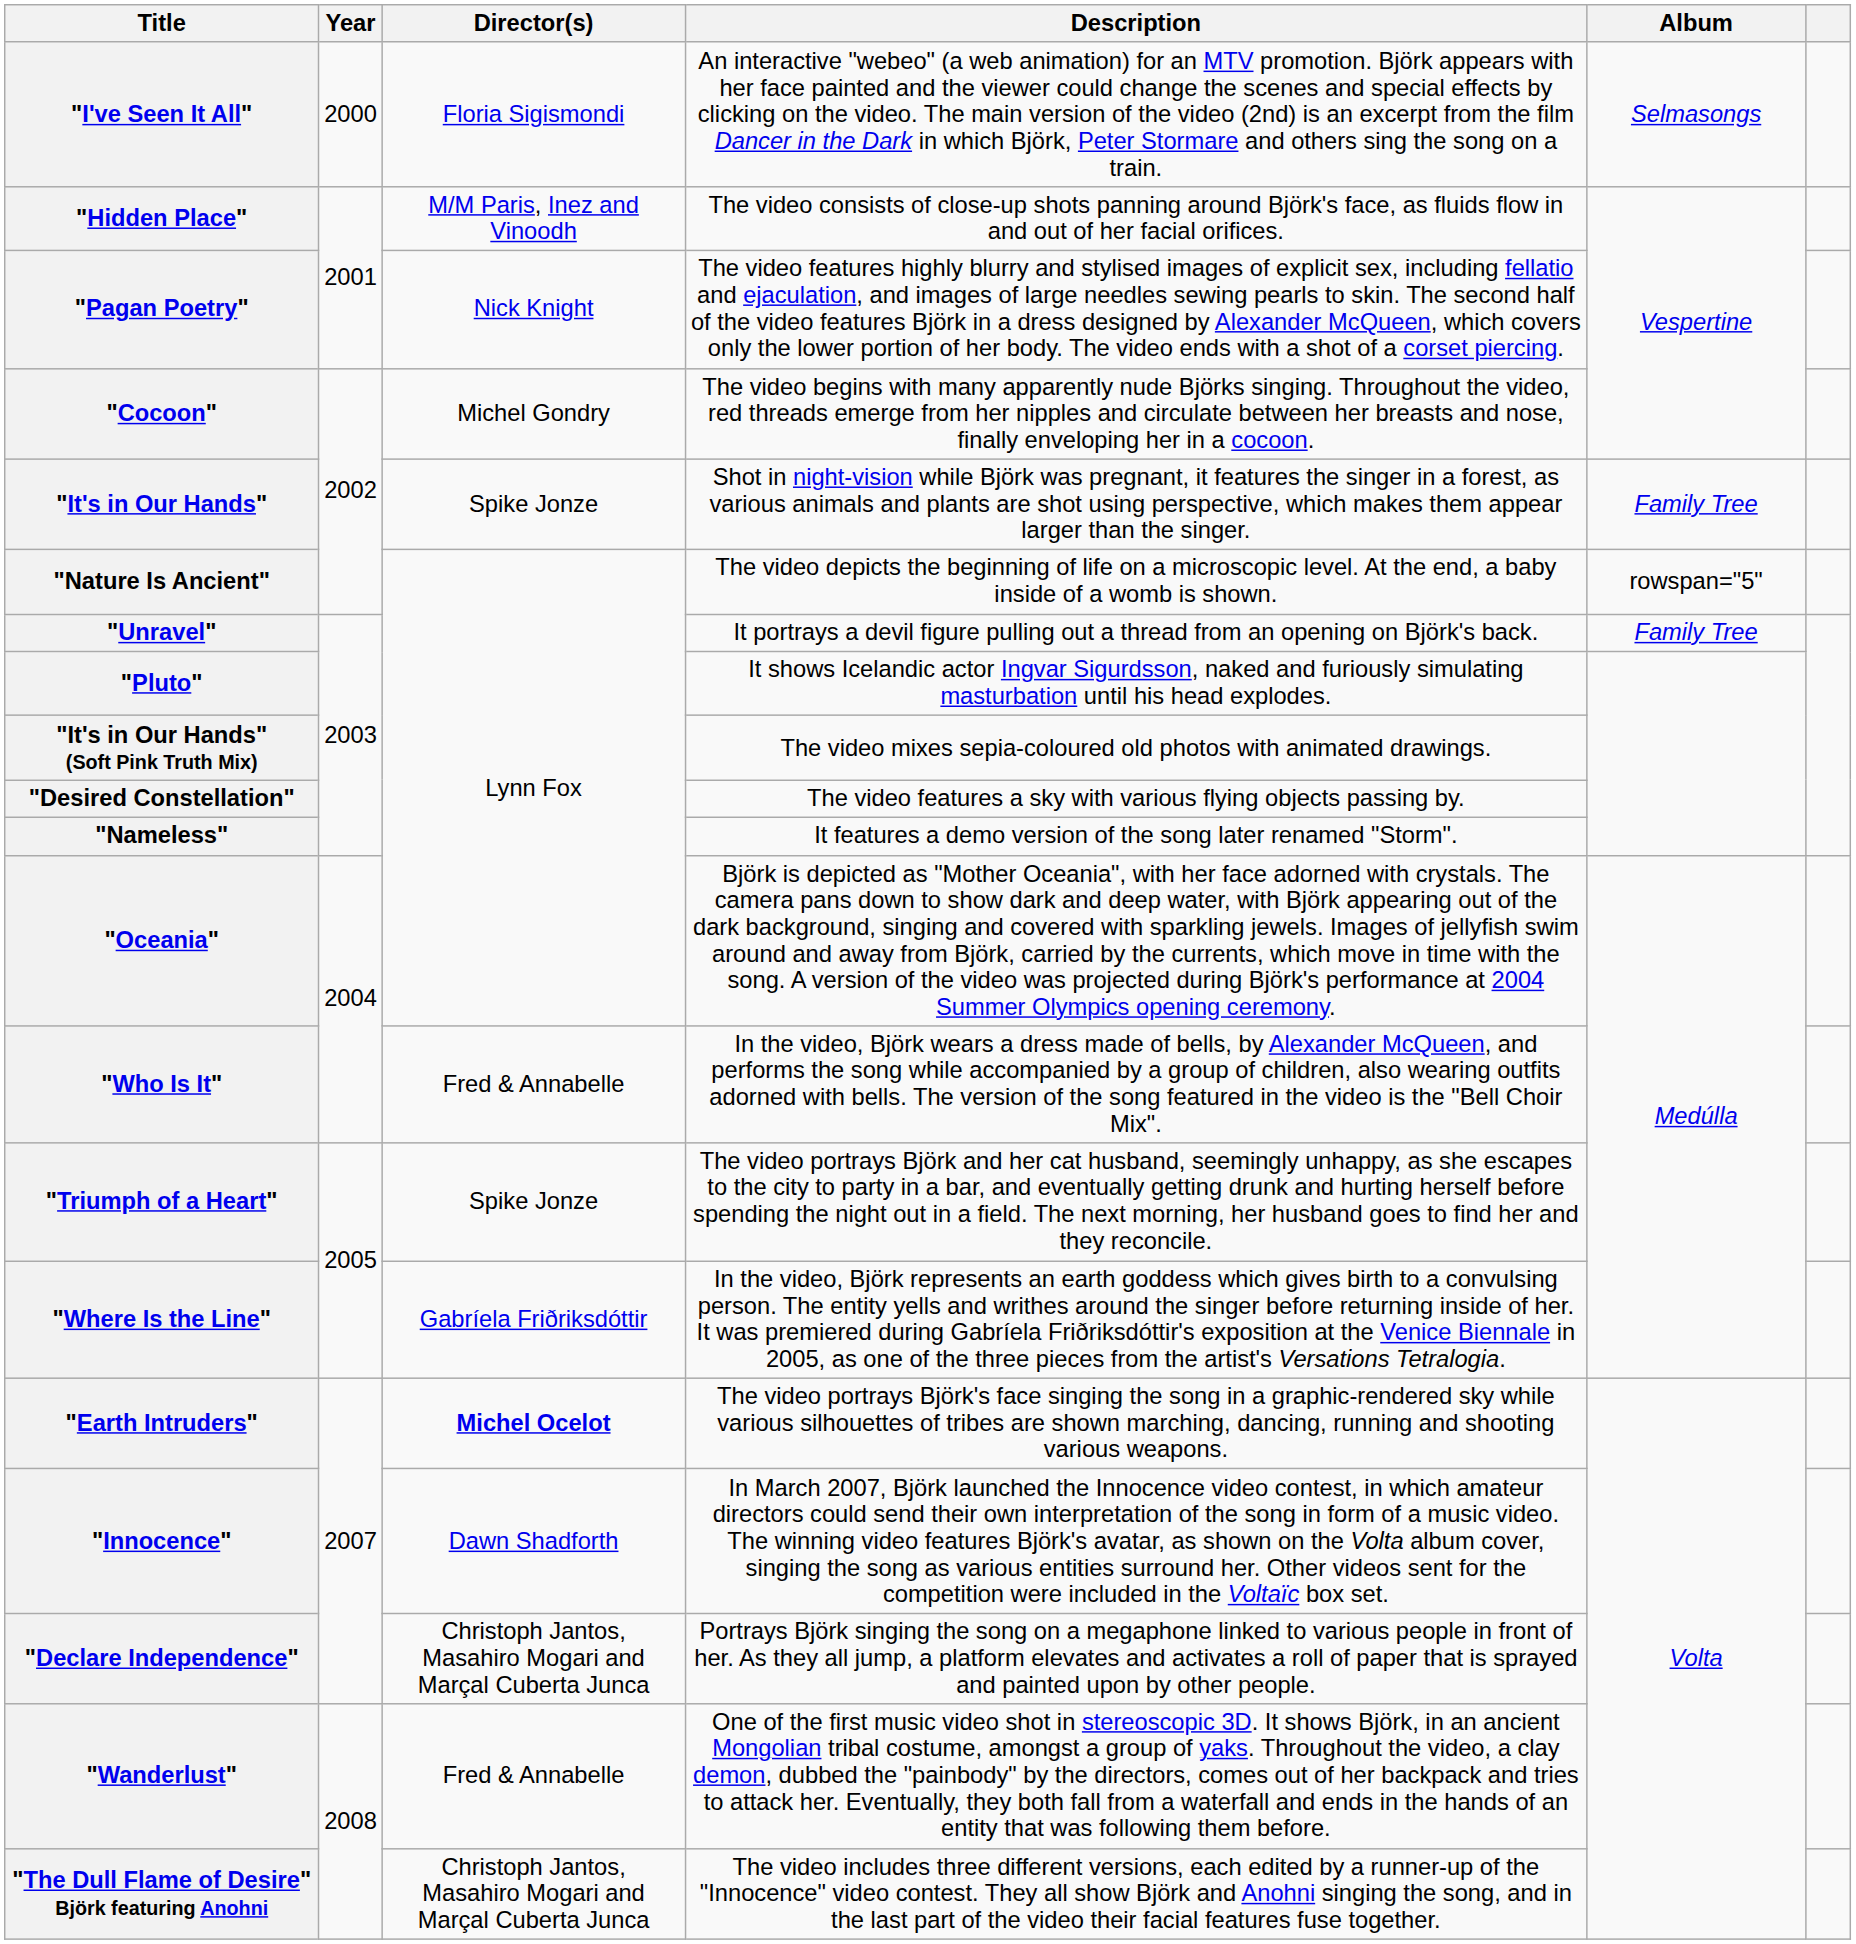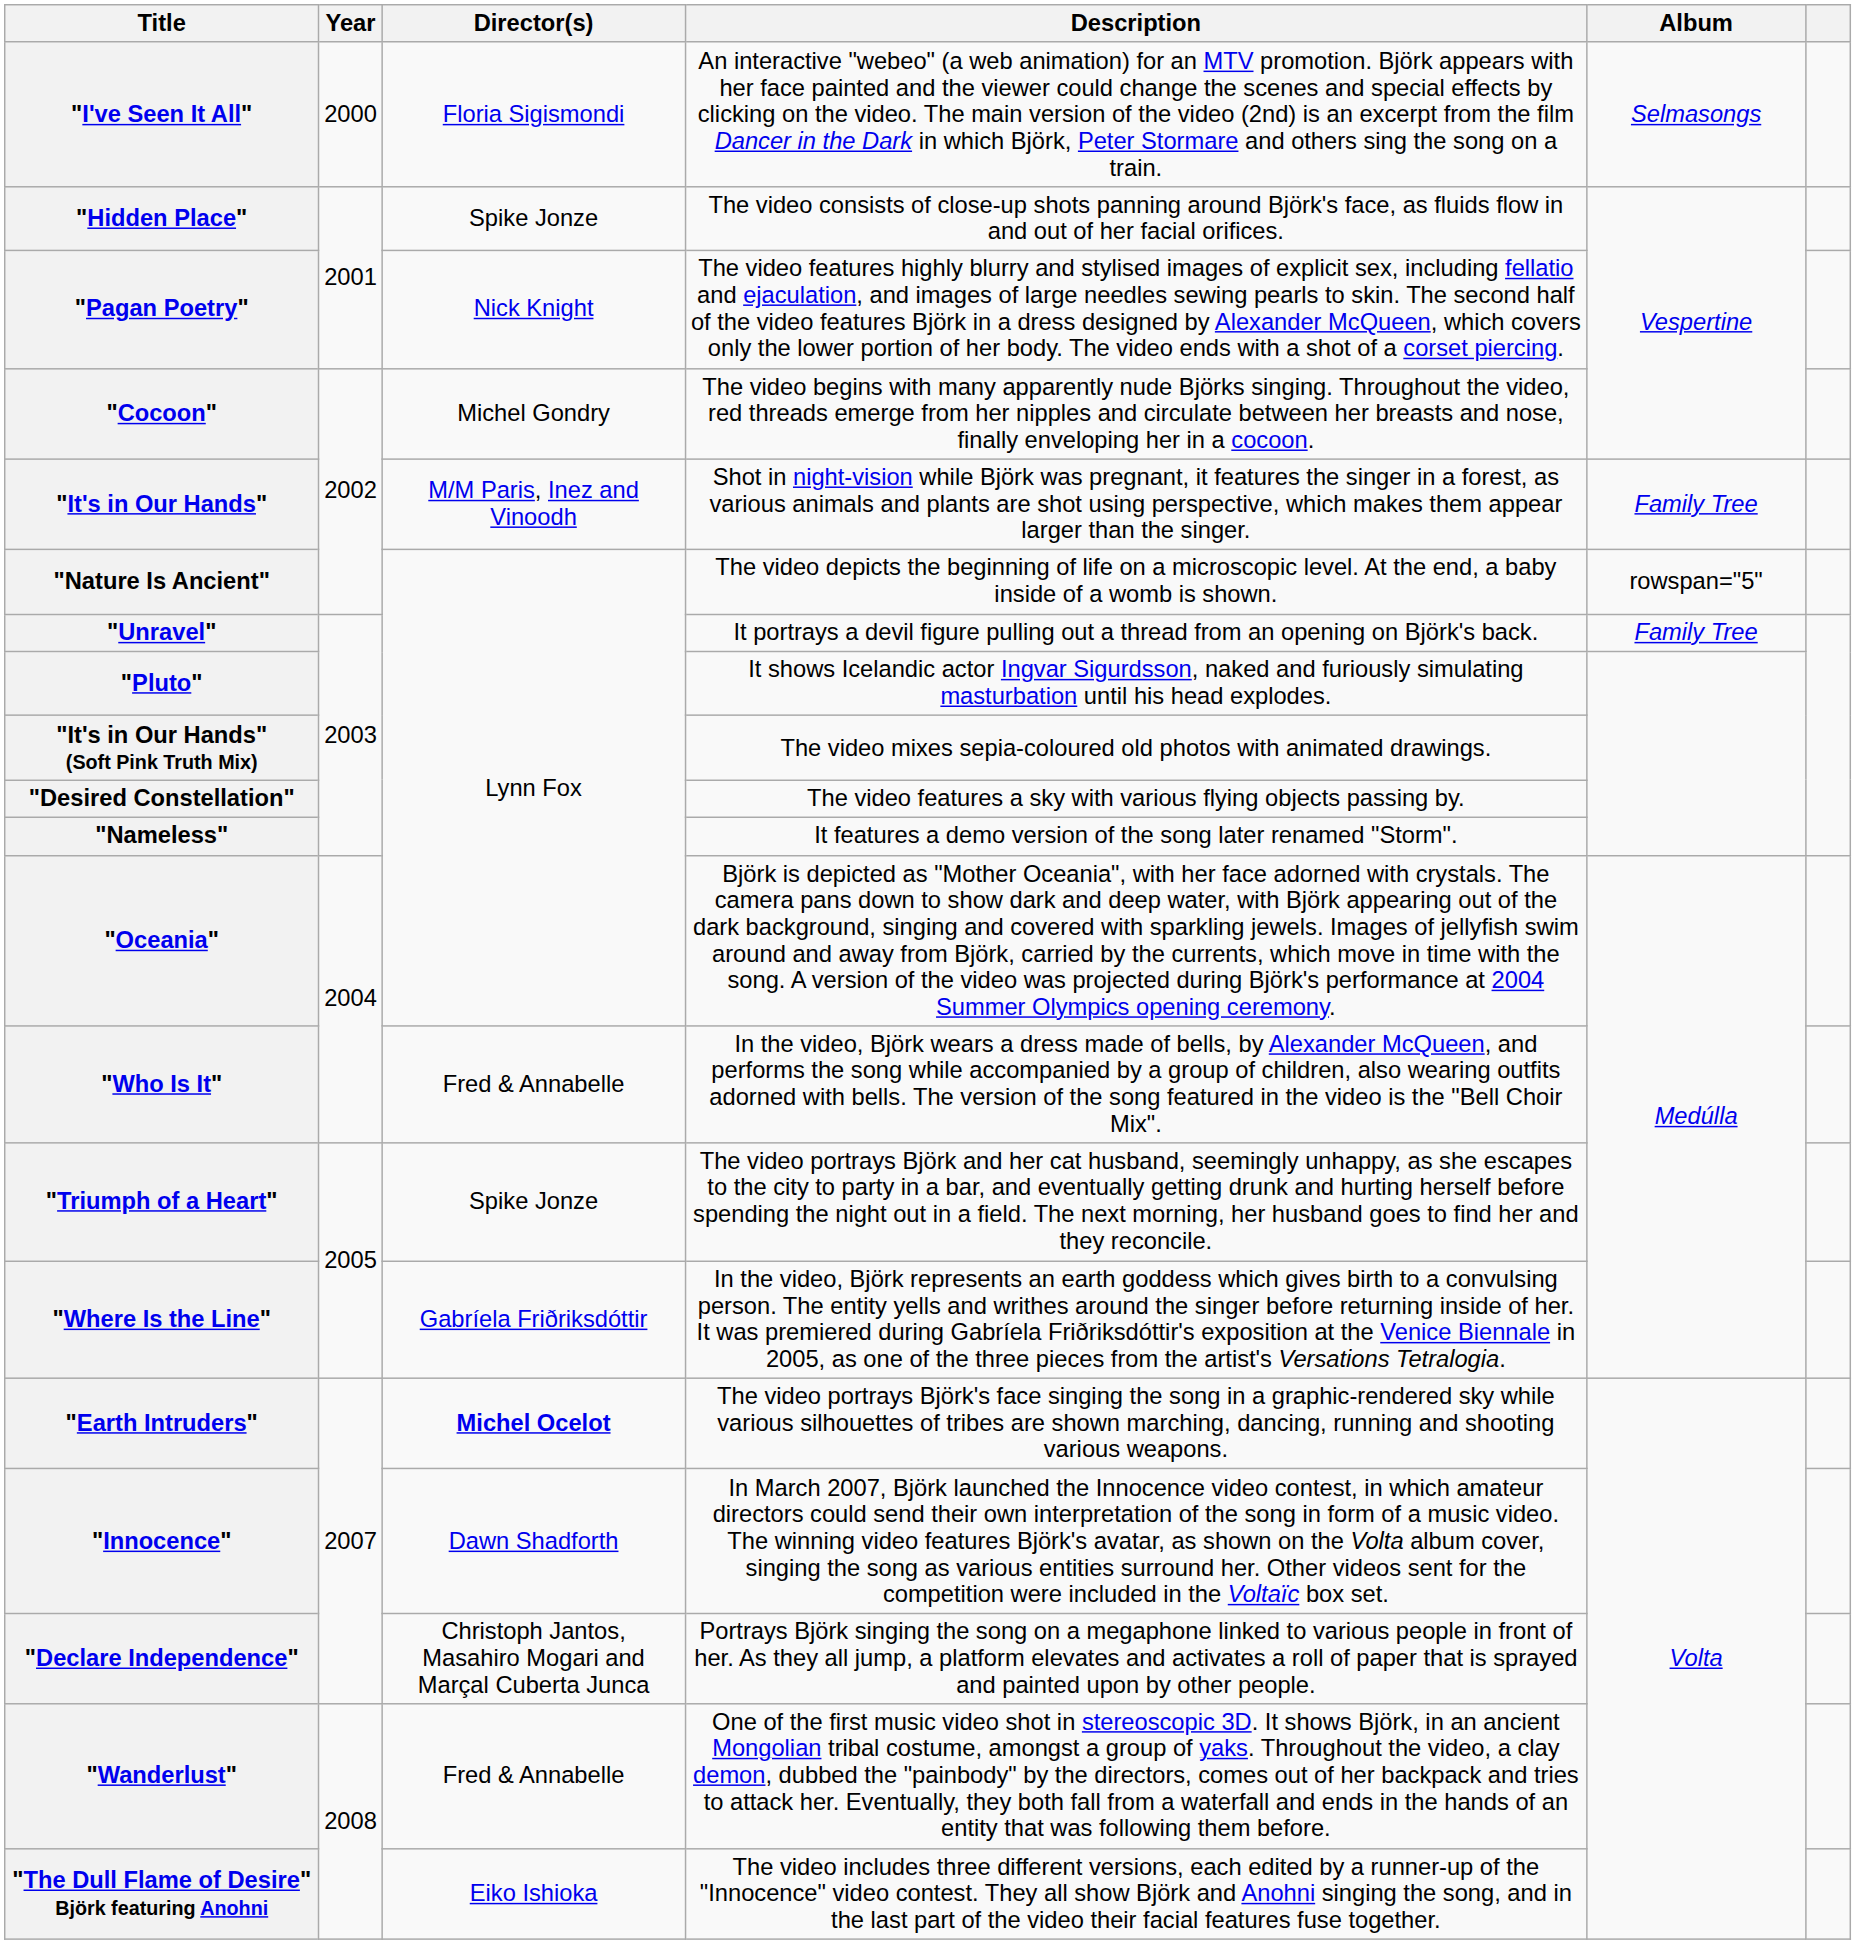(534, 218) M/M Paris, Inez and Vinoodh -> (534, 218) Spike Jonze
(534, 504) Spike Jonze -> (534, 504) M/M Paris, Inez and Vinoodh
(534, 1893) Christoph Jantos, Masahiro Mogari and Marçal Cuberta Junca -> (534, 1893) Eiko Ishioka
